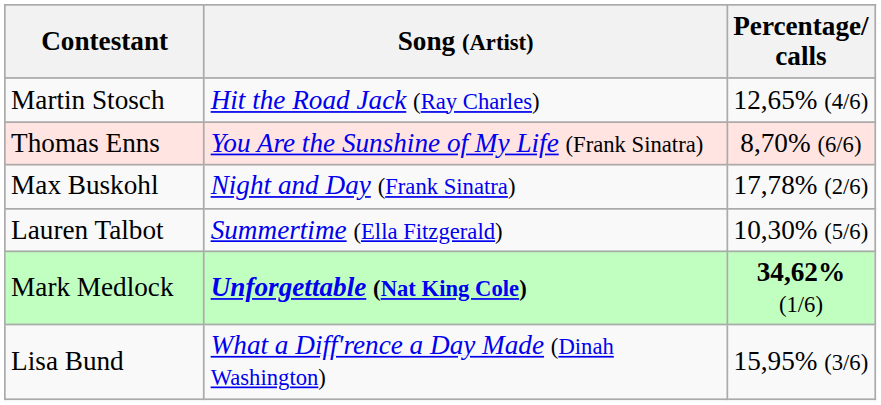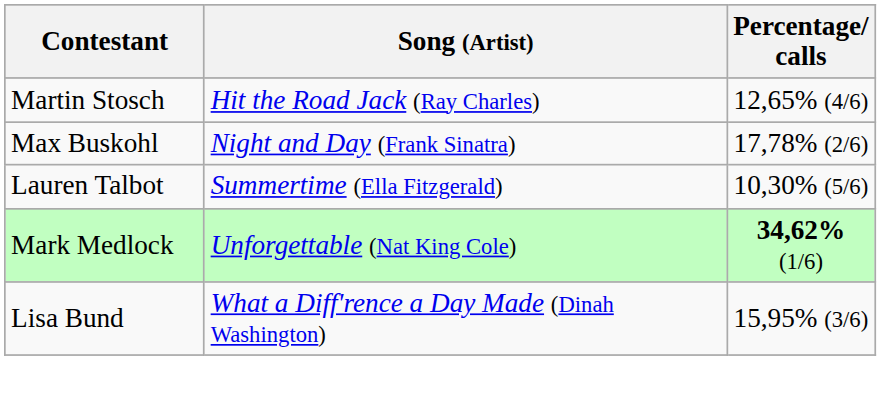- row: (86, 142)
(369, 287) bold -> (364, 244) normal
